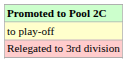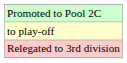(57, 13) bold -> (54, 13) normal
